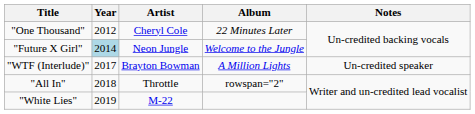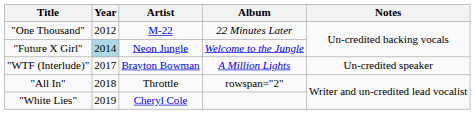(161, 30) Cheryl Cole -> (161, 30) M-22
(161, 100) M-22 -> (161, 100) Cheryl Cole
